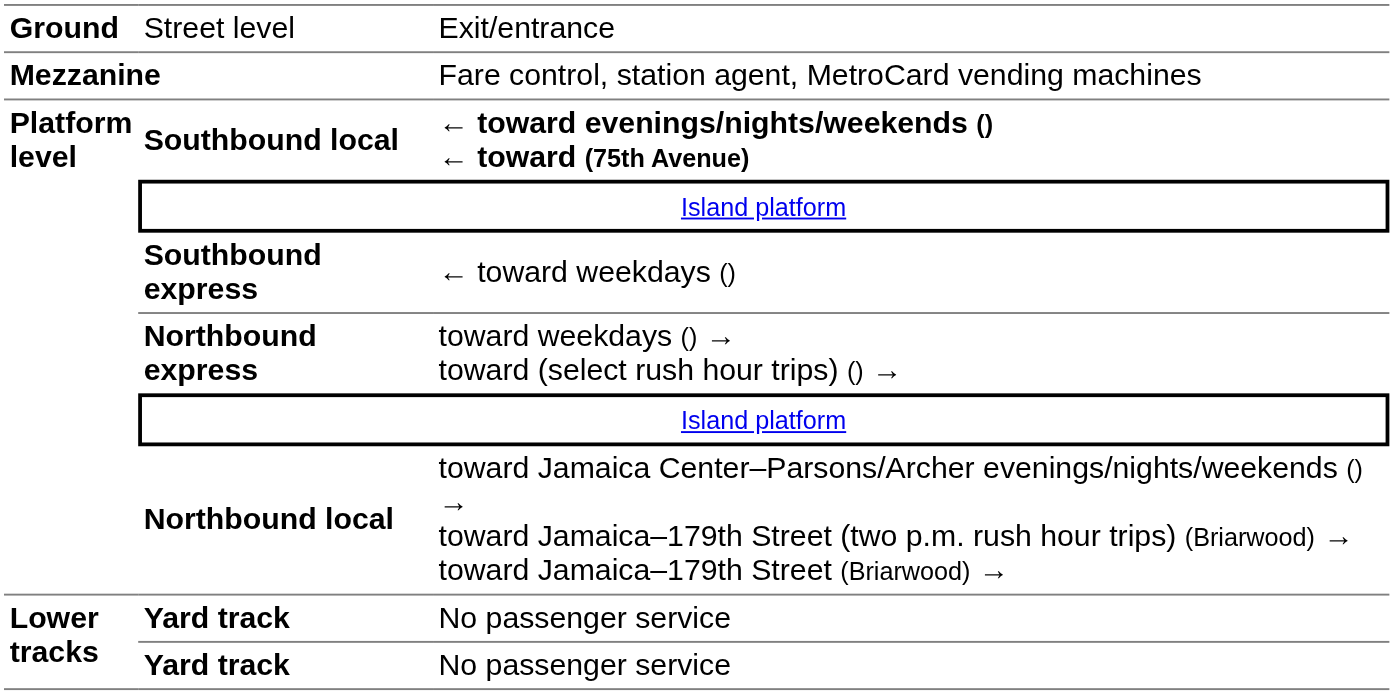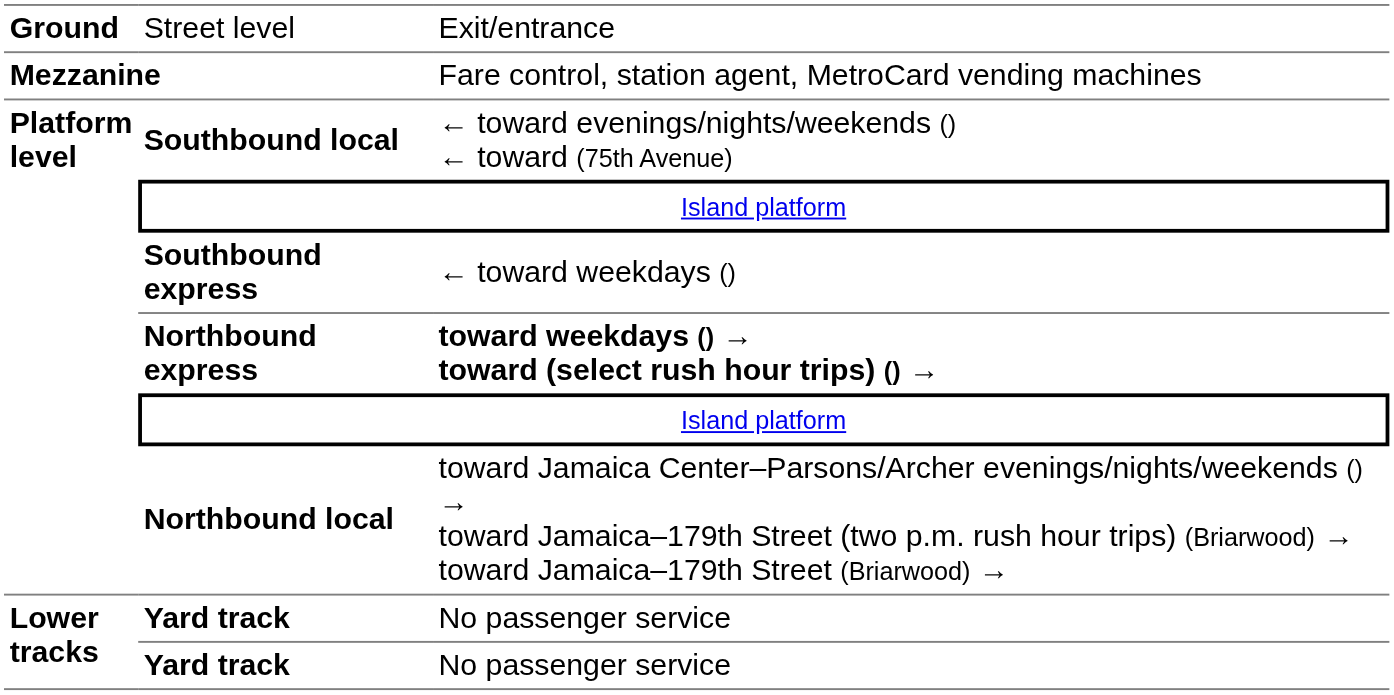(716, 139) bold -> (697, 139) normal
(670, 353) normal -> (689, 353) bold
